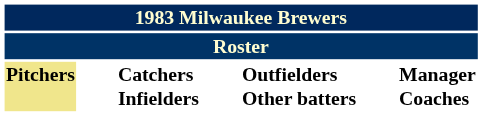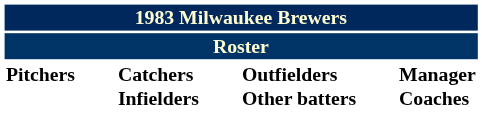(40, 74) khaki background -> (40, 74) no background
